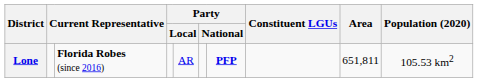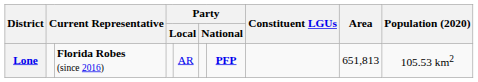(361, 60) 651,811 -> (361, 60) 651,813
